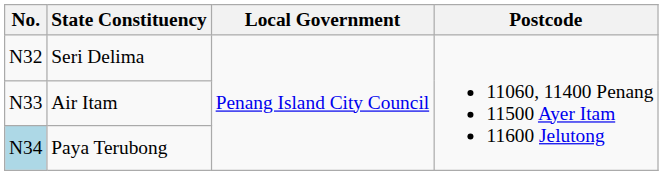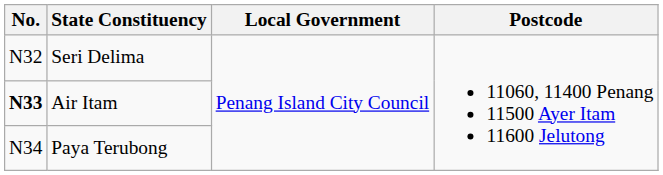(26, 102) normal -> (26, 102) bold
(26, 147) lightblue background -> (26, 147) no background
